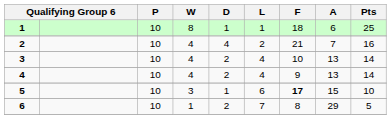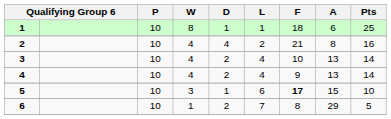(333, 43) 7 -> (333, 43) 8
